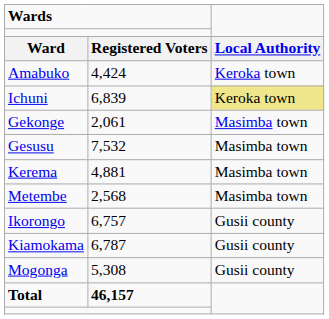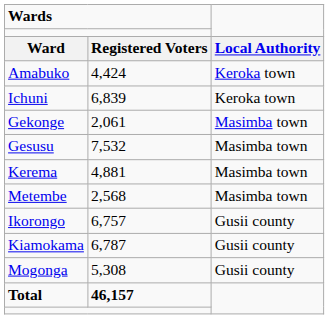(255, 97) khaki background -> (255, 97) no background
